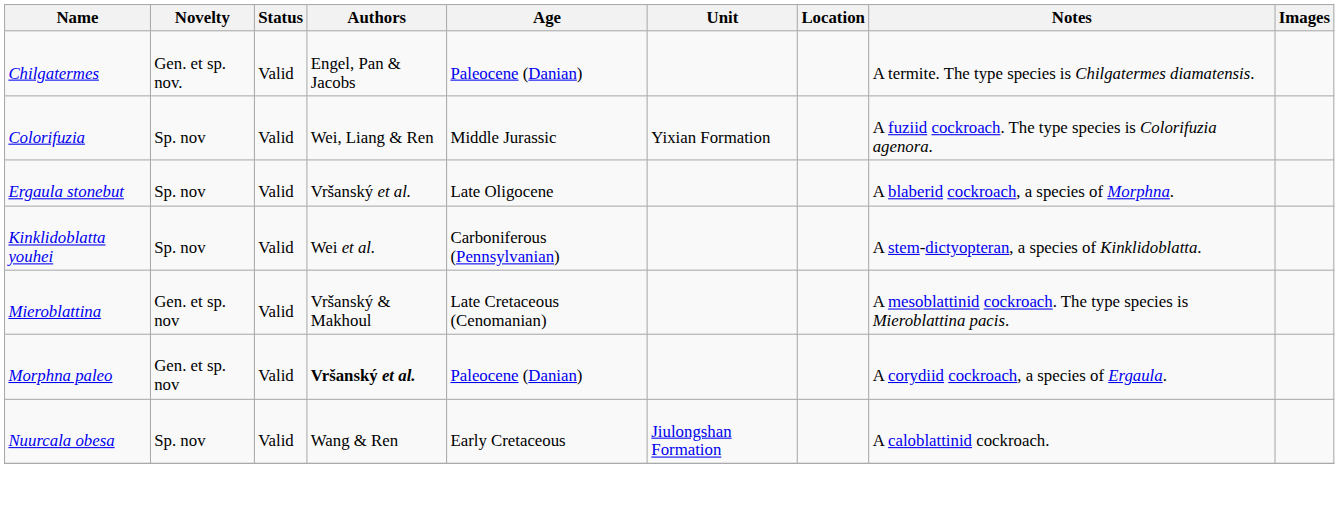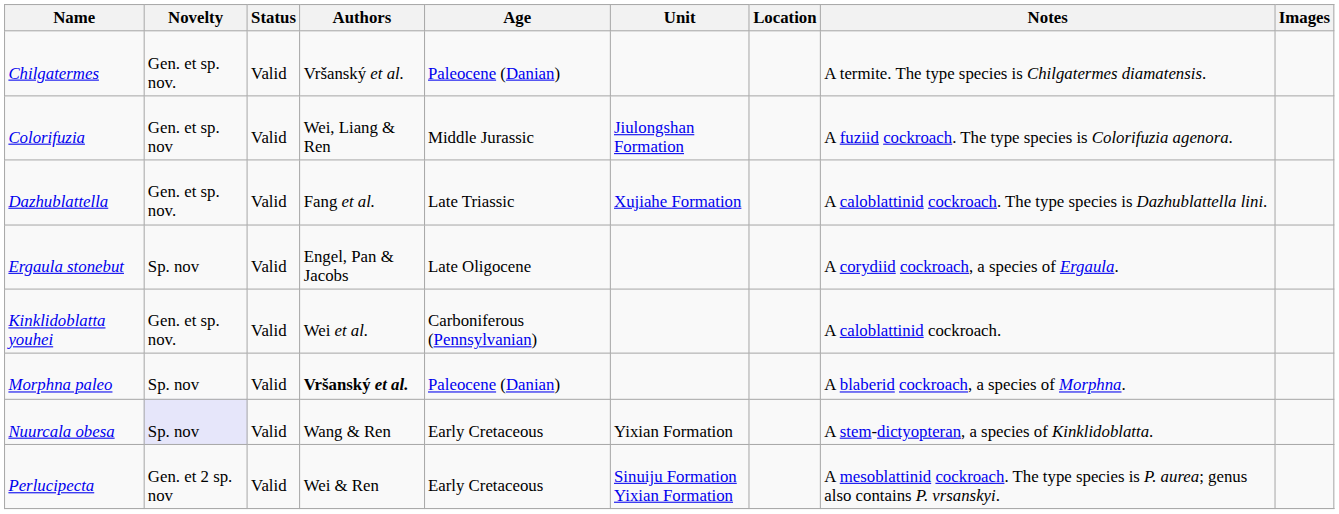(356, 72) Engel, Pan & Jacobs -> (354, 72) Vršanský et al.
(180, 137) Sp. nov -> (184, 137) Gen. et sp. nov
(711, 137) Yixian Formation -> (654, 137) Jiulongshan Formation
+ row: (58, 201)
(361, 192) Vršanský et al. -> (349, 266) Engel, Pan & Jacobs
(1023, 192) A blaberid cockroach, a species of Morphna. -> (971, 266) A corydiid cockroach, a species of Ergaula.
(180, 247) Sp. nov -> (184, 330) Gen. et sp. nov.
(1037, 247) A stem-dictyopteran, a species of Kinklidoblatta. -> (913, 330) A caloblattinid cockroach.
- row: (55, 311)
(190, 376) Gen. et sp. nov -> (173, 385) Sp. nov
(1020, 376) A corydiid cockroach, a species of Ergaula. -> (975, 385) A blaberid cockroach, a species of Morphna.
(180, 440) no background -> (173, 431) lavender background
(691, 440) Jiulongshan Formation -> (674, 431) Yixian Formation
(961, 440) A caloblattinid cockroach. -> (989, 431) A stem-dictyopteran, a species of Kinklidoblatta.
+ row: (51, 486)
